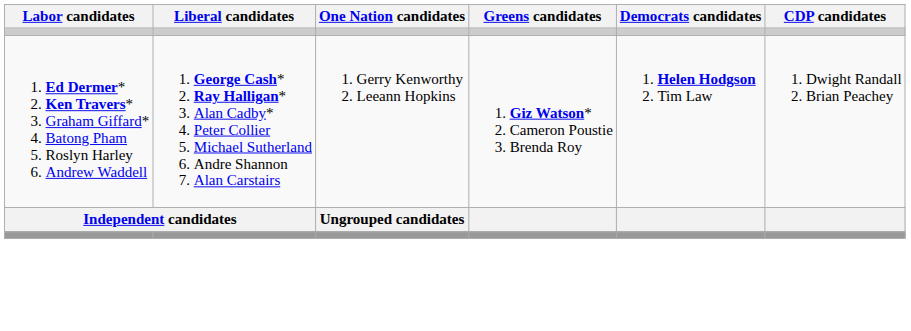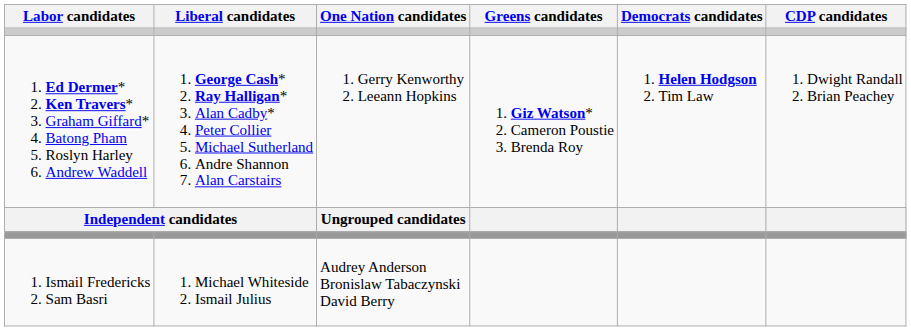+ row: (79, 291)
